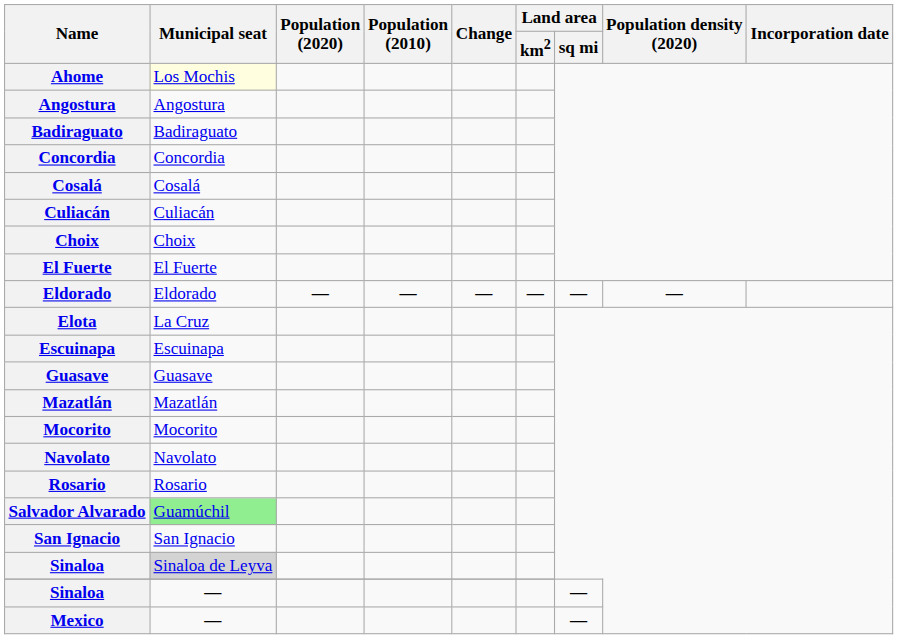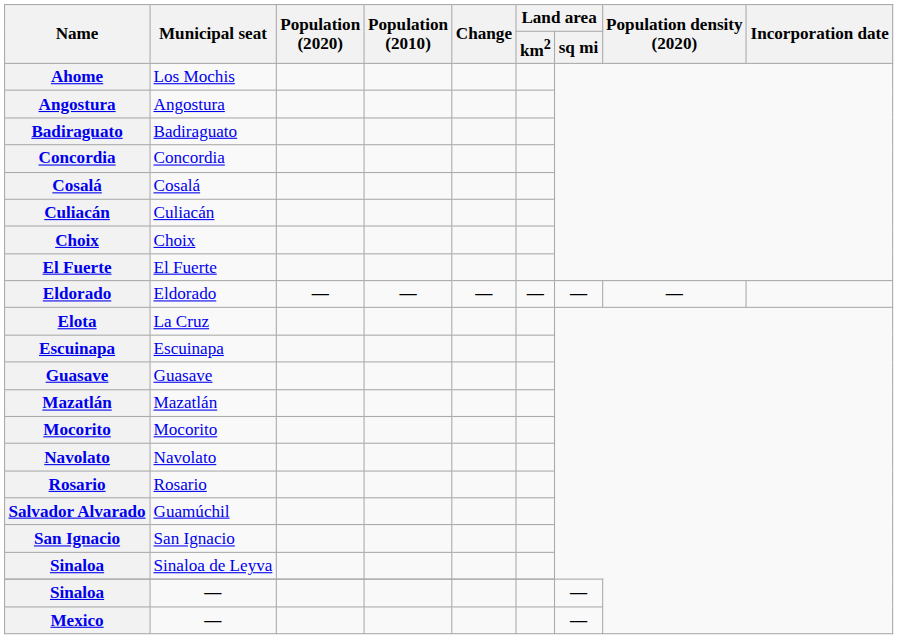(194, 77) lightyellow background -> (194, 77) no background
(192, 511) lightgreen background -> (192, 511) no background
(213, 565) lightgrey background -> (213, 565) no background
